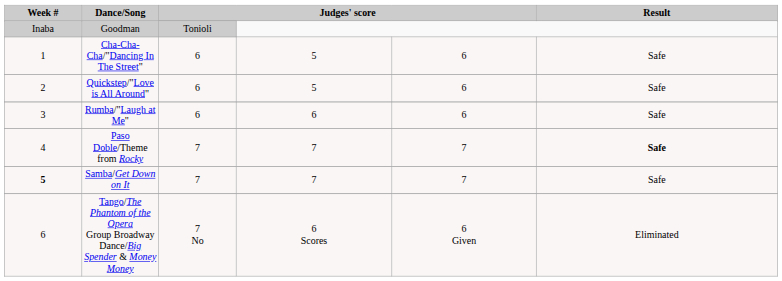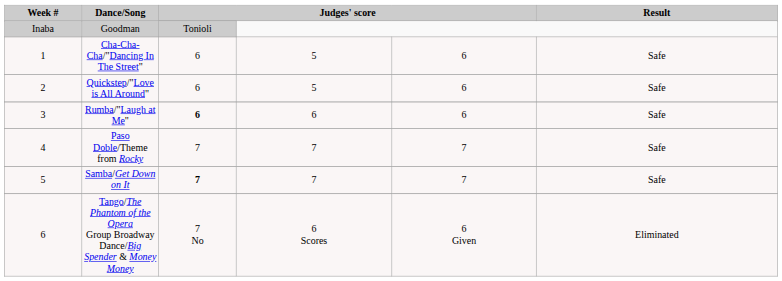(198, 115) normal -> (198, 115) bold
(657, 147) bold -> (657, 147) normal
(43, 180) bold -> (43, 180) normal
(198, 180) normal -> (198, 180) bold
